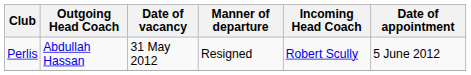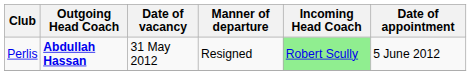(67, 53) normal -> (69, 53) bold
(322, 53) no background -> (322, 53) lightgreen background
